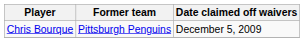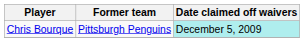(219, 29) no background -> (219, 29) paleturquoise background
